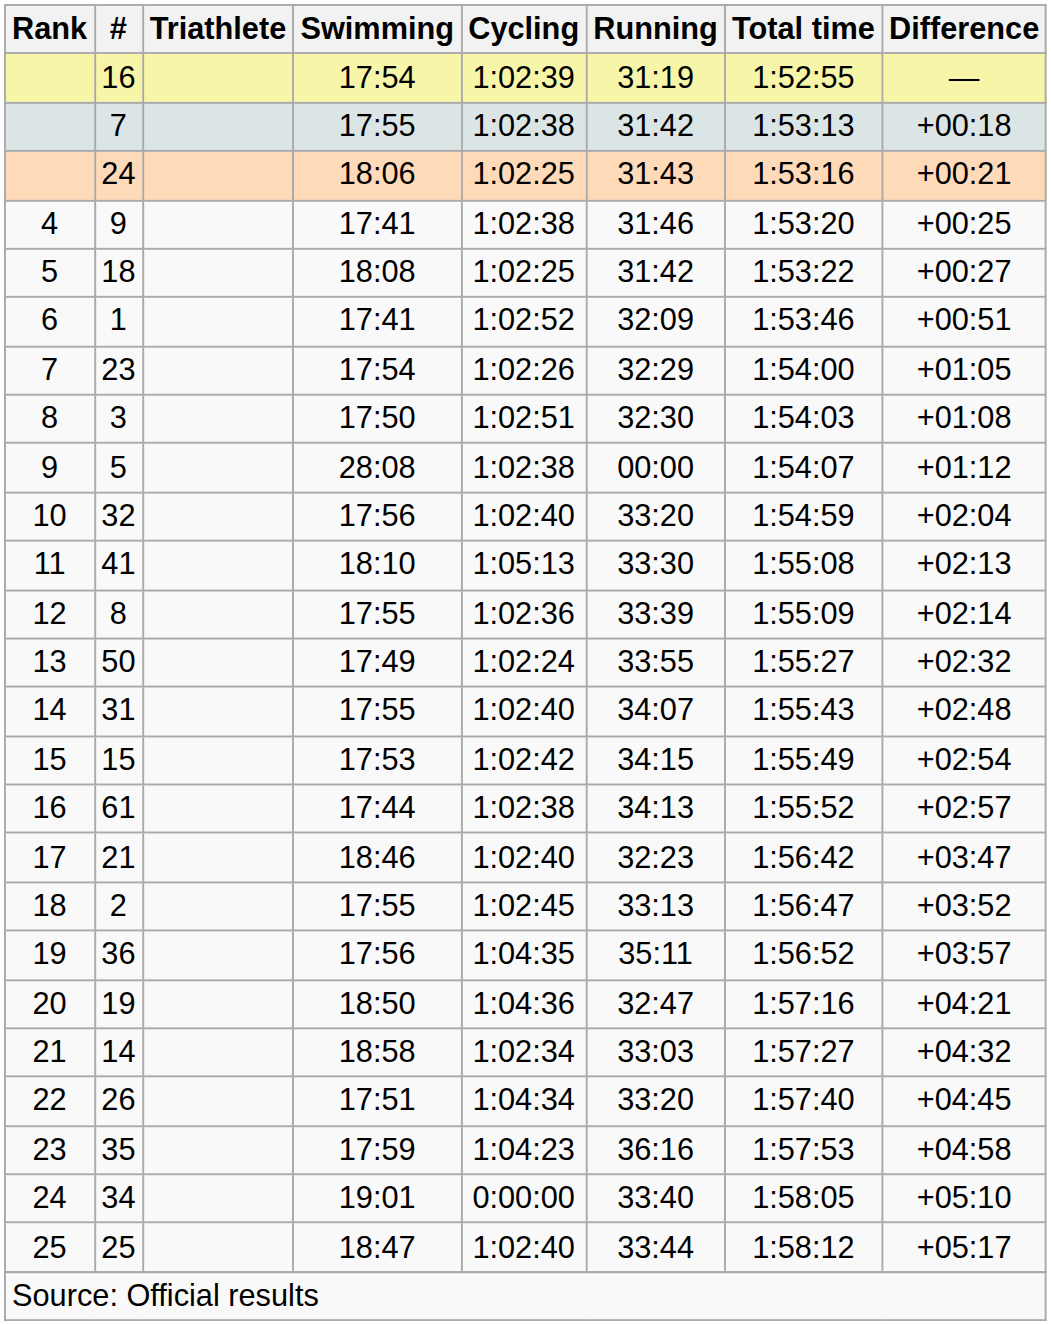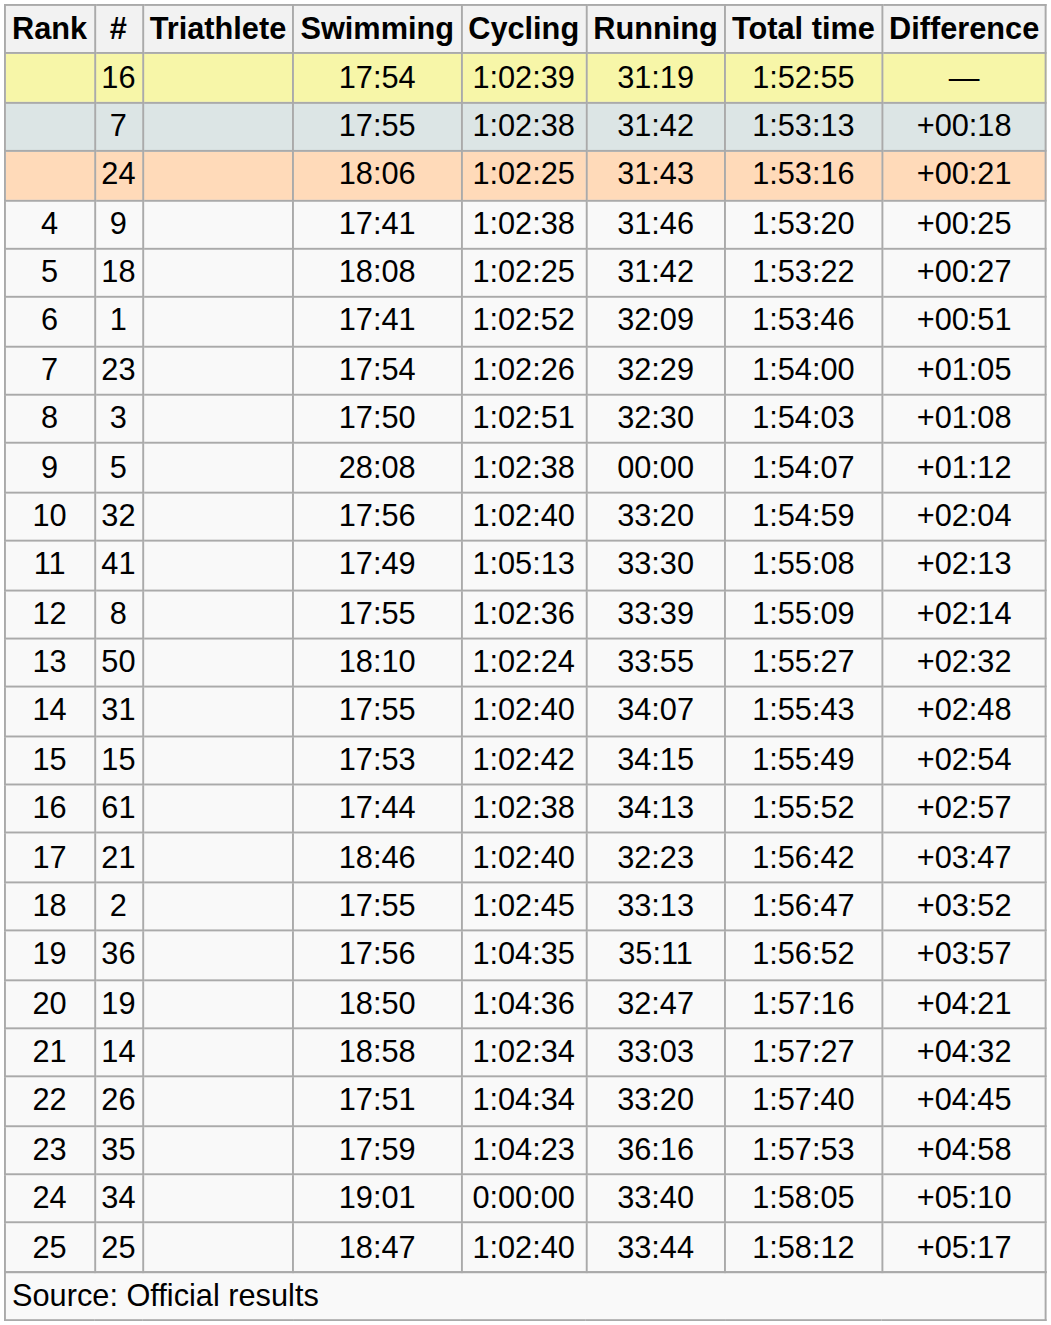(377, 564) 18:10 -> (377, 564) 17:49
(377, 662) 17:49 -> (377, 662) 18:10
